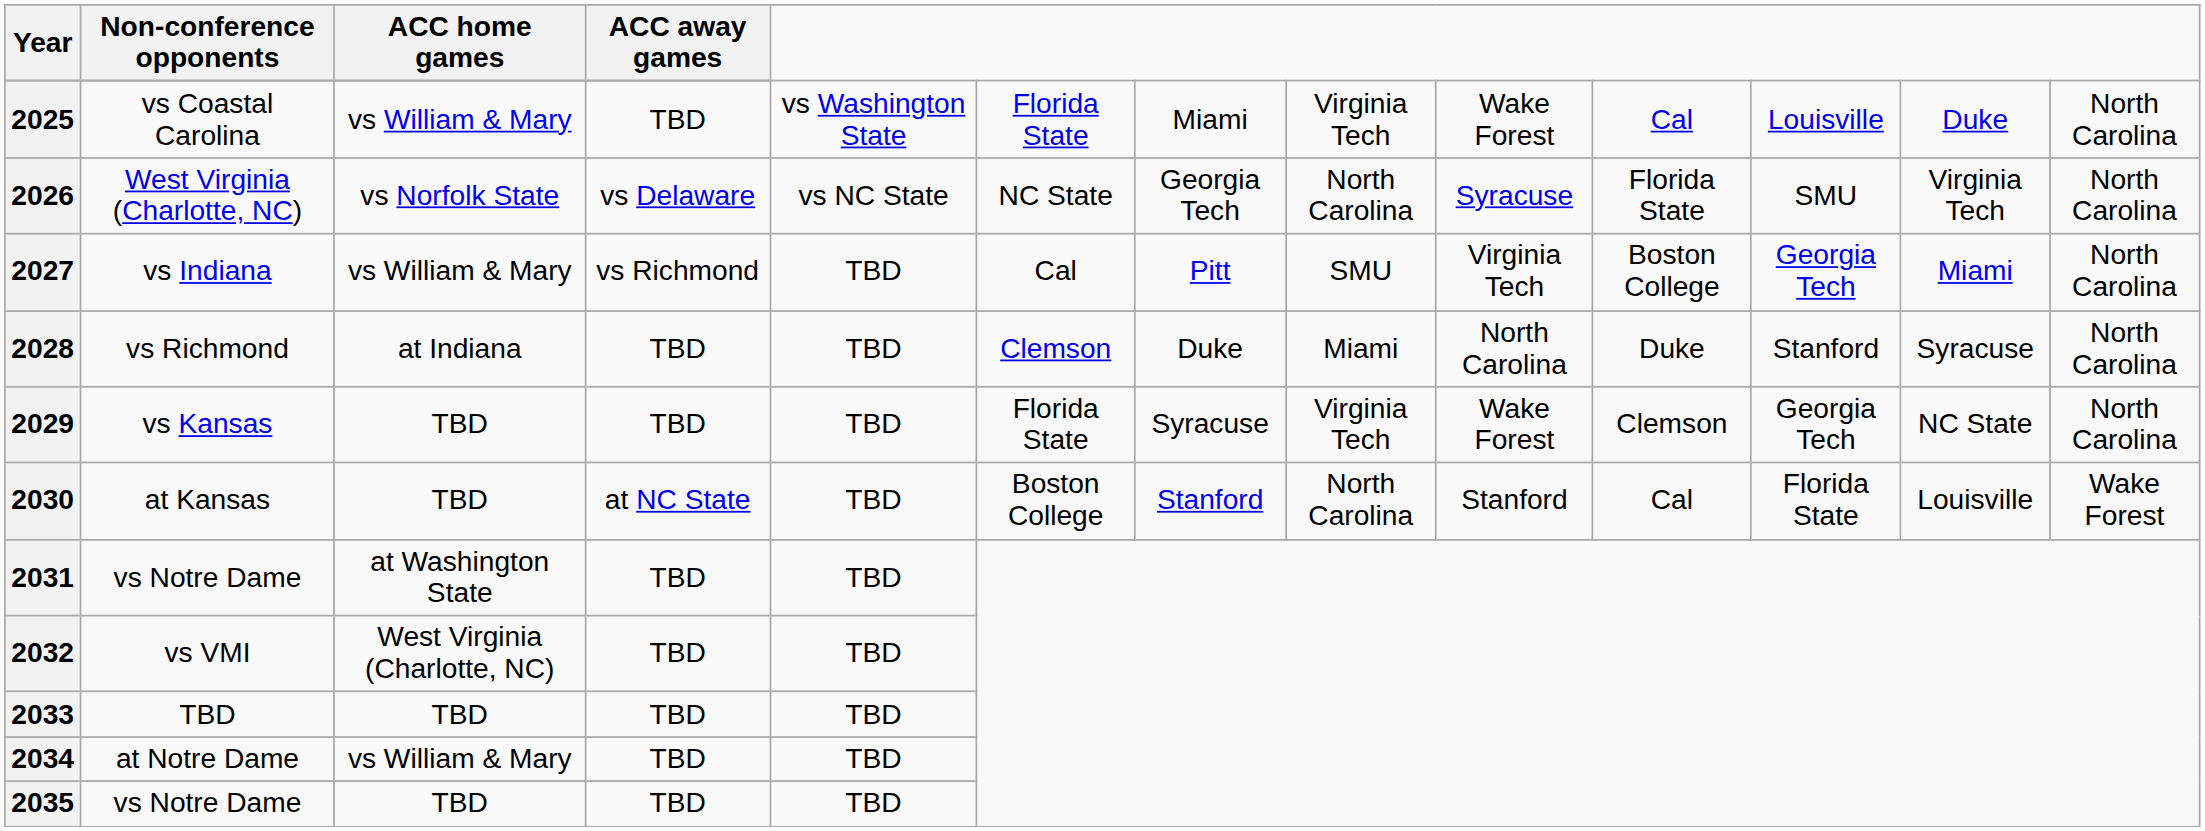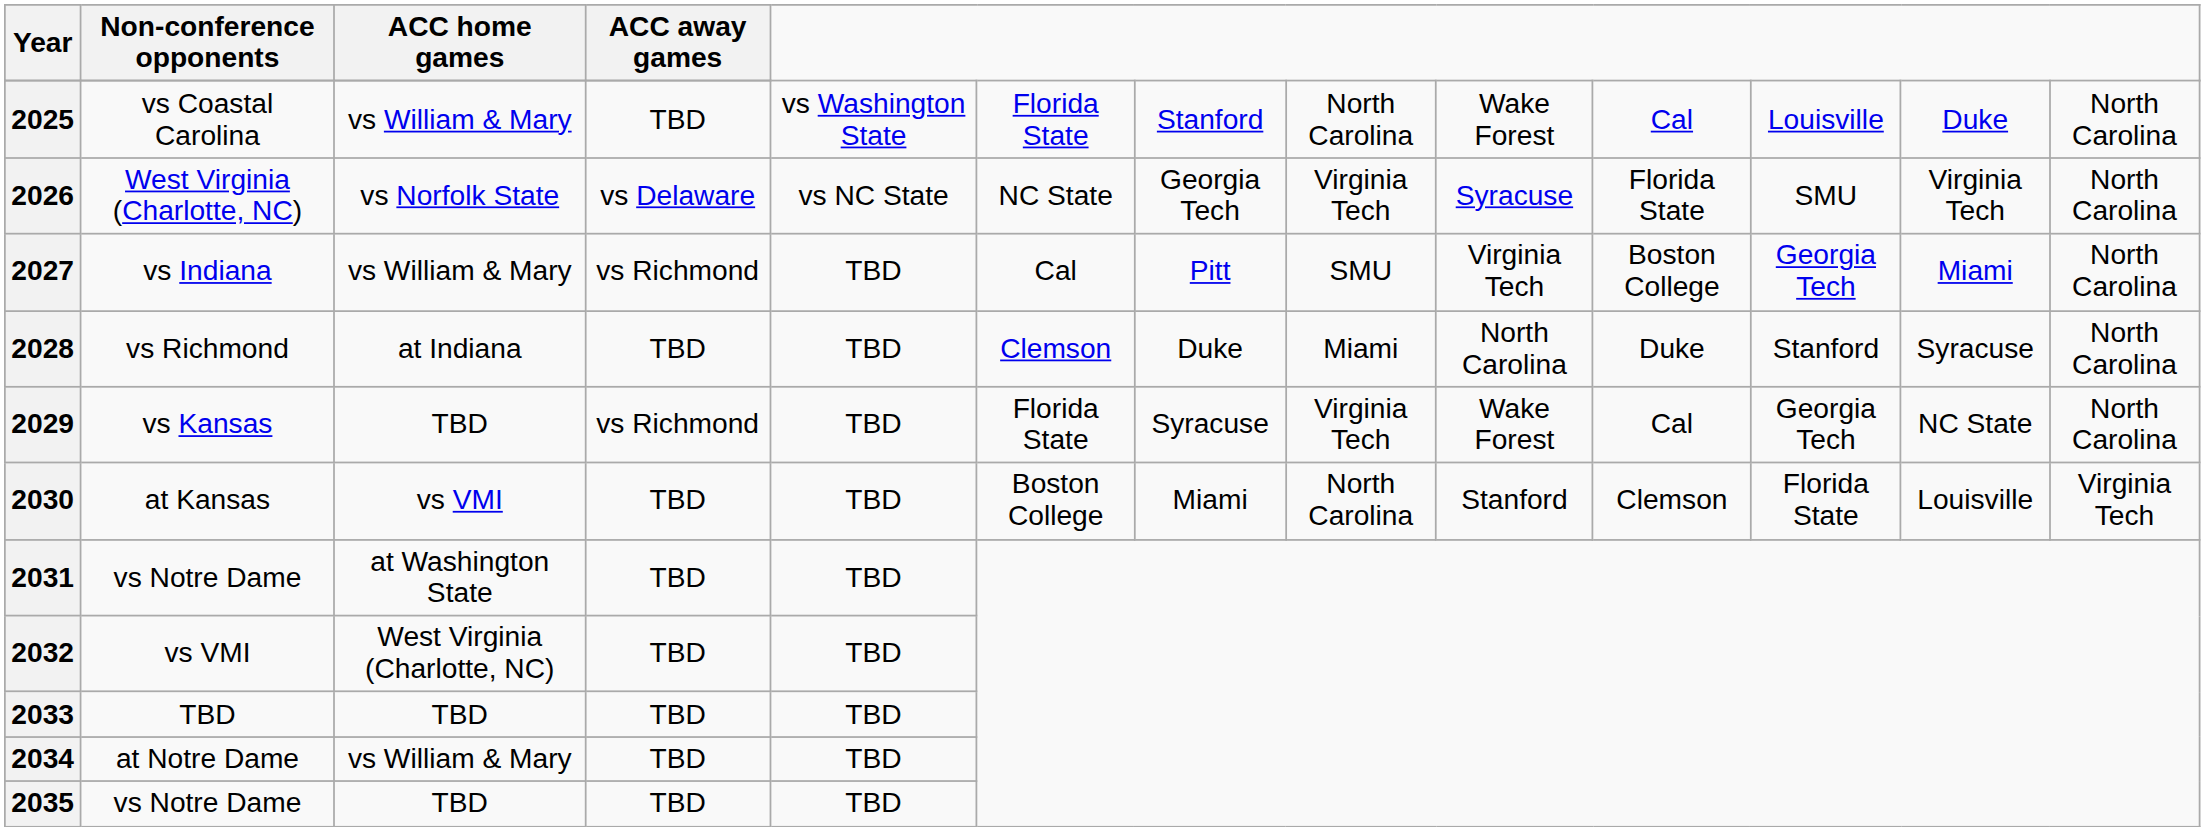(1210, 119) Miami -> (1210, 119) Stanford
(1361, 119) Virginia Tech -> (1361, 119) North Carolina
(1361, 195) North Carolina -> (1361, 195) Virginia Tech
(678, 424) TBD -> (678, 424) vs Richmond
(1672, 424) Clemson -> (1672, 424) Cal
(460, 500) TBD -> (460, 500) vs VMI
(678, 500) at NC State -> (678, 500) TBD
(1210, 500) Stanford -> (1210, 500) Miami
(1672, 500) Cal -> (1672, 500) Clemson
(2124, 500) Wake Forest -> (2124, 500) Virginia Tech
